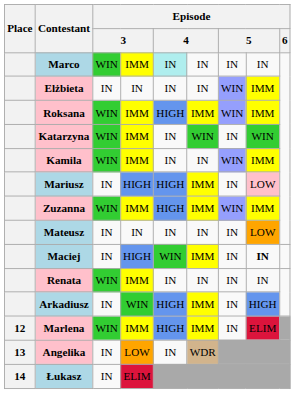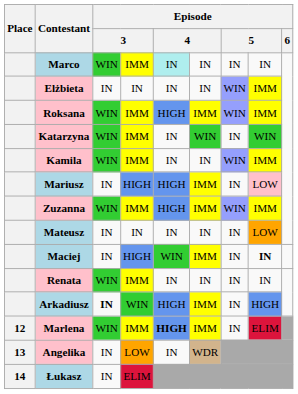(107, 304) normal -> (107, 304) bold
(170, 328) normal -> (172, 328) bold
